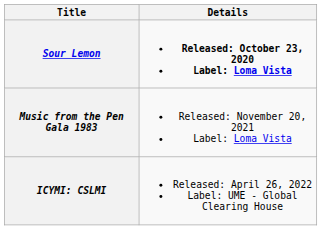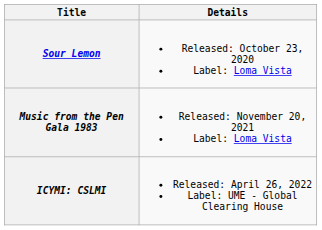(228, 60) bold -> (228, 60) normal
